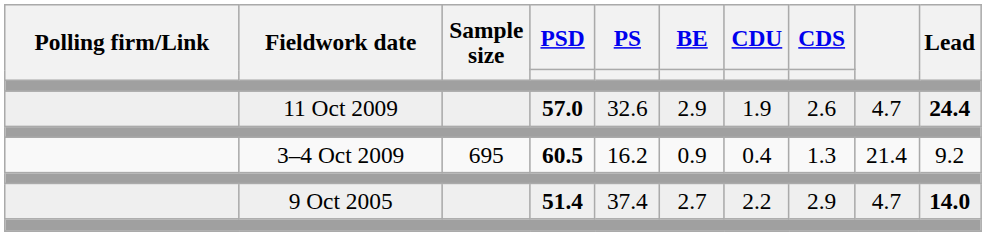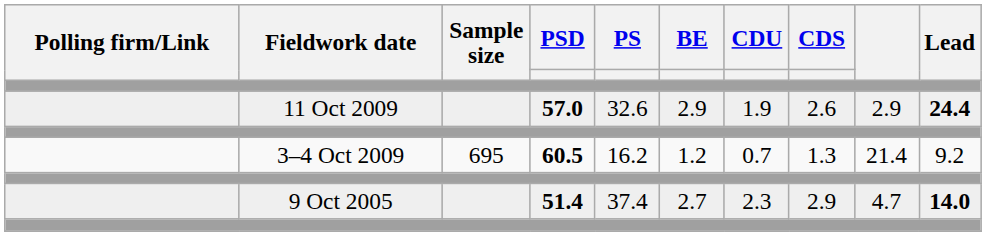(886, 108) 4.7 -> (886, 108) 2.9
(692, 155) 0.9 -> (692, 155) 1.2
(757, 155) 0.4 -> (757, 155) 0.7
(757, 201) 2.2 -> (757, 201) 2.3
